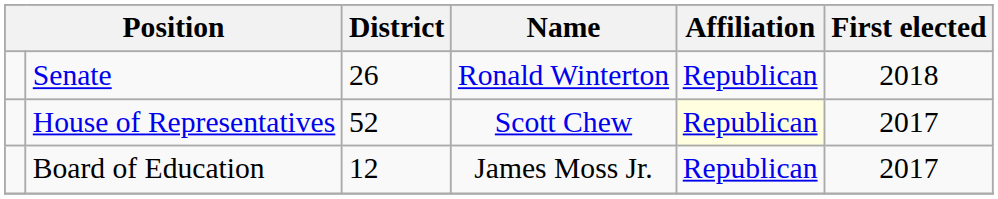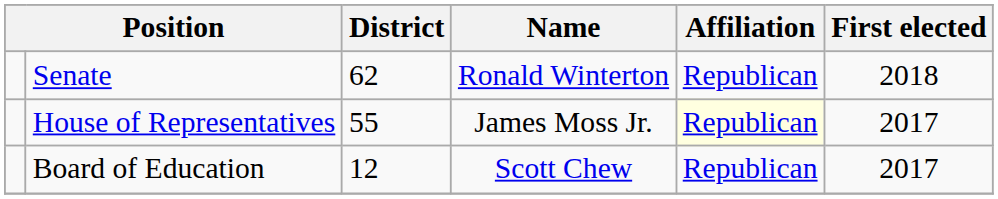(364, 74) 26 -> (364, 74) 62
(364, 121) 52 -> (364, 121) 55
(564, 121) Scott Chew -> (563, 121) James Moss Jr.
(563, 168) James Moss Jr. -> (564, 168) Scott Chew
